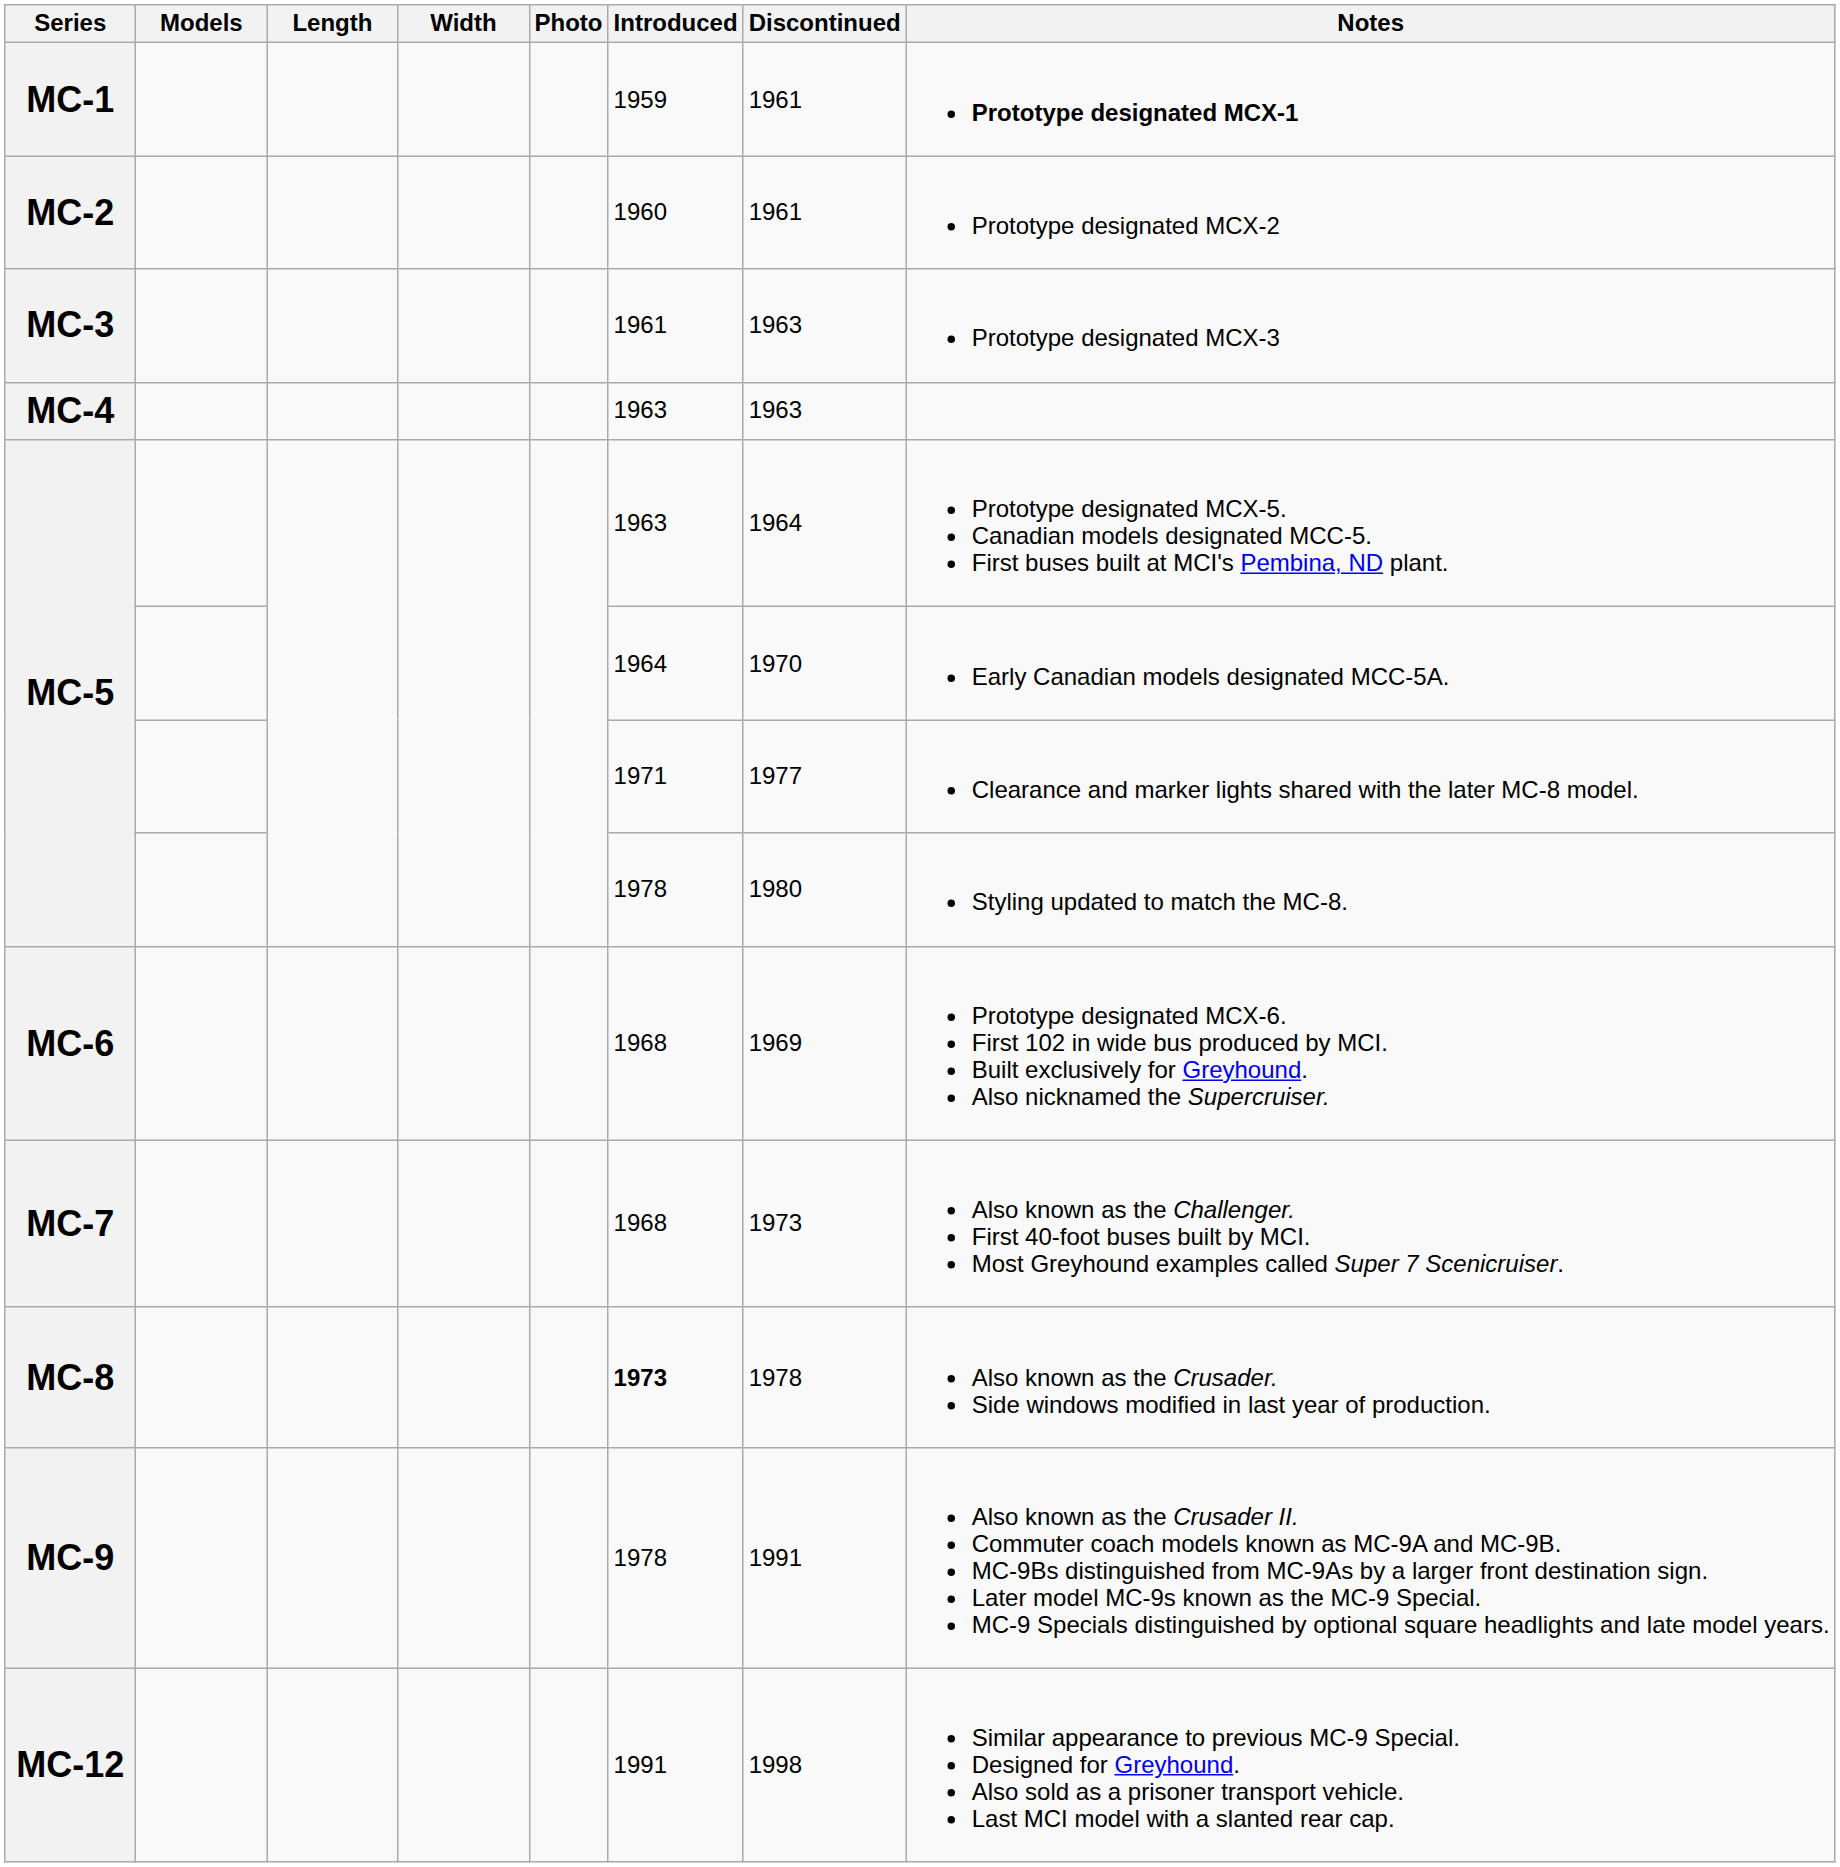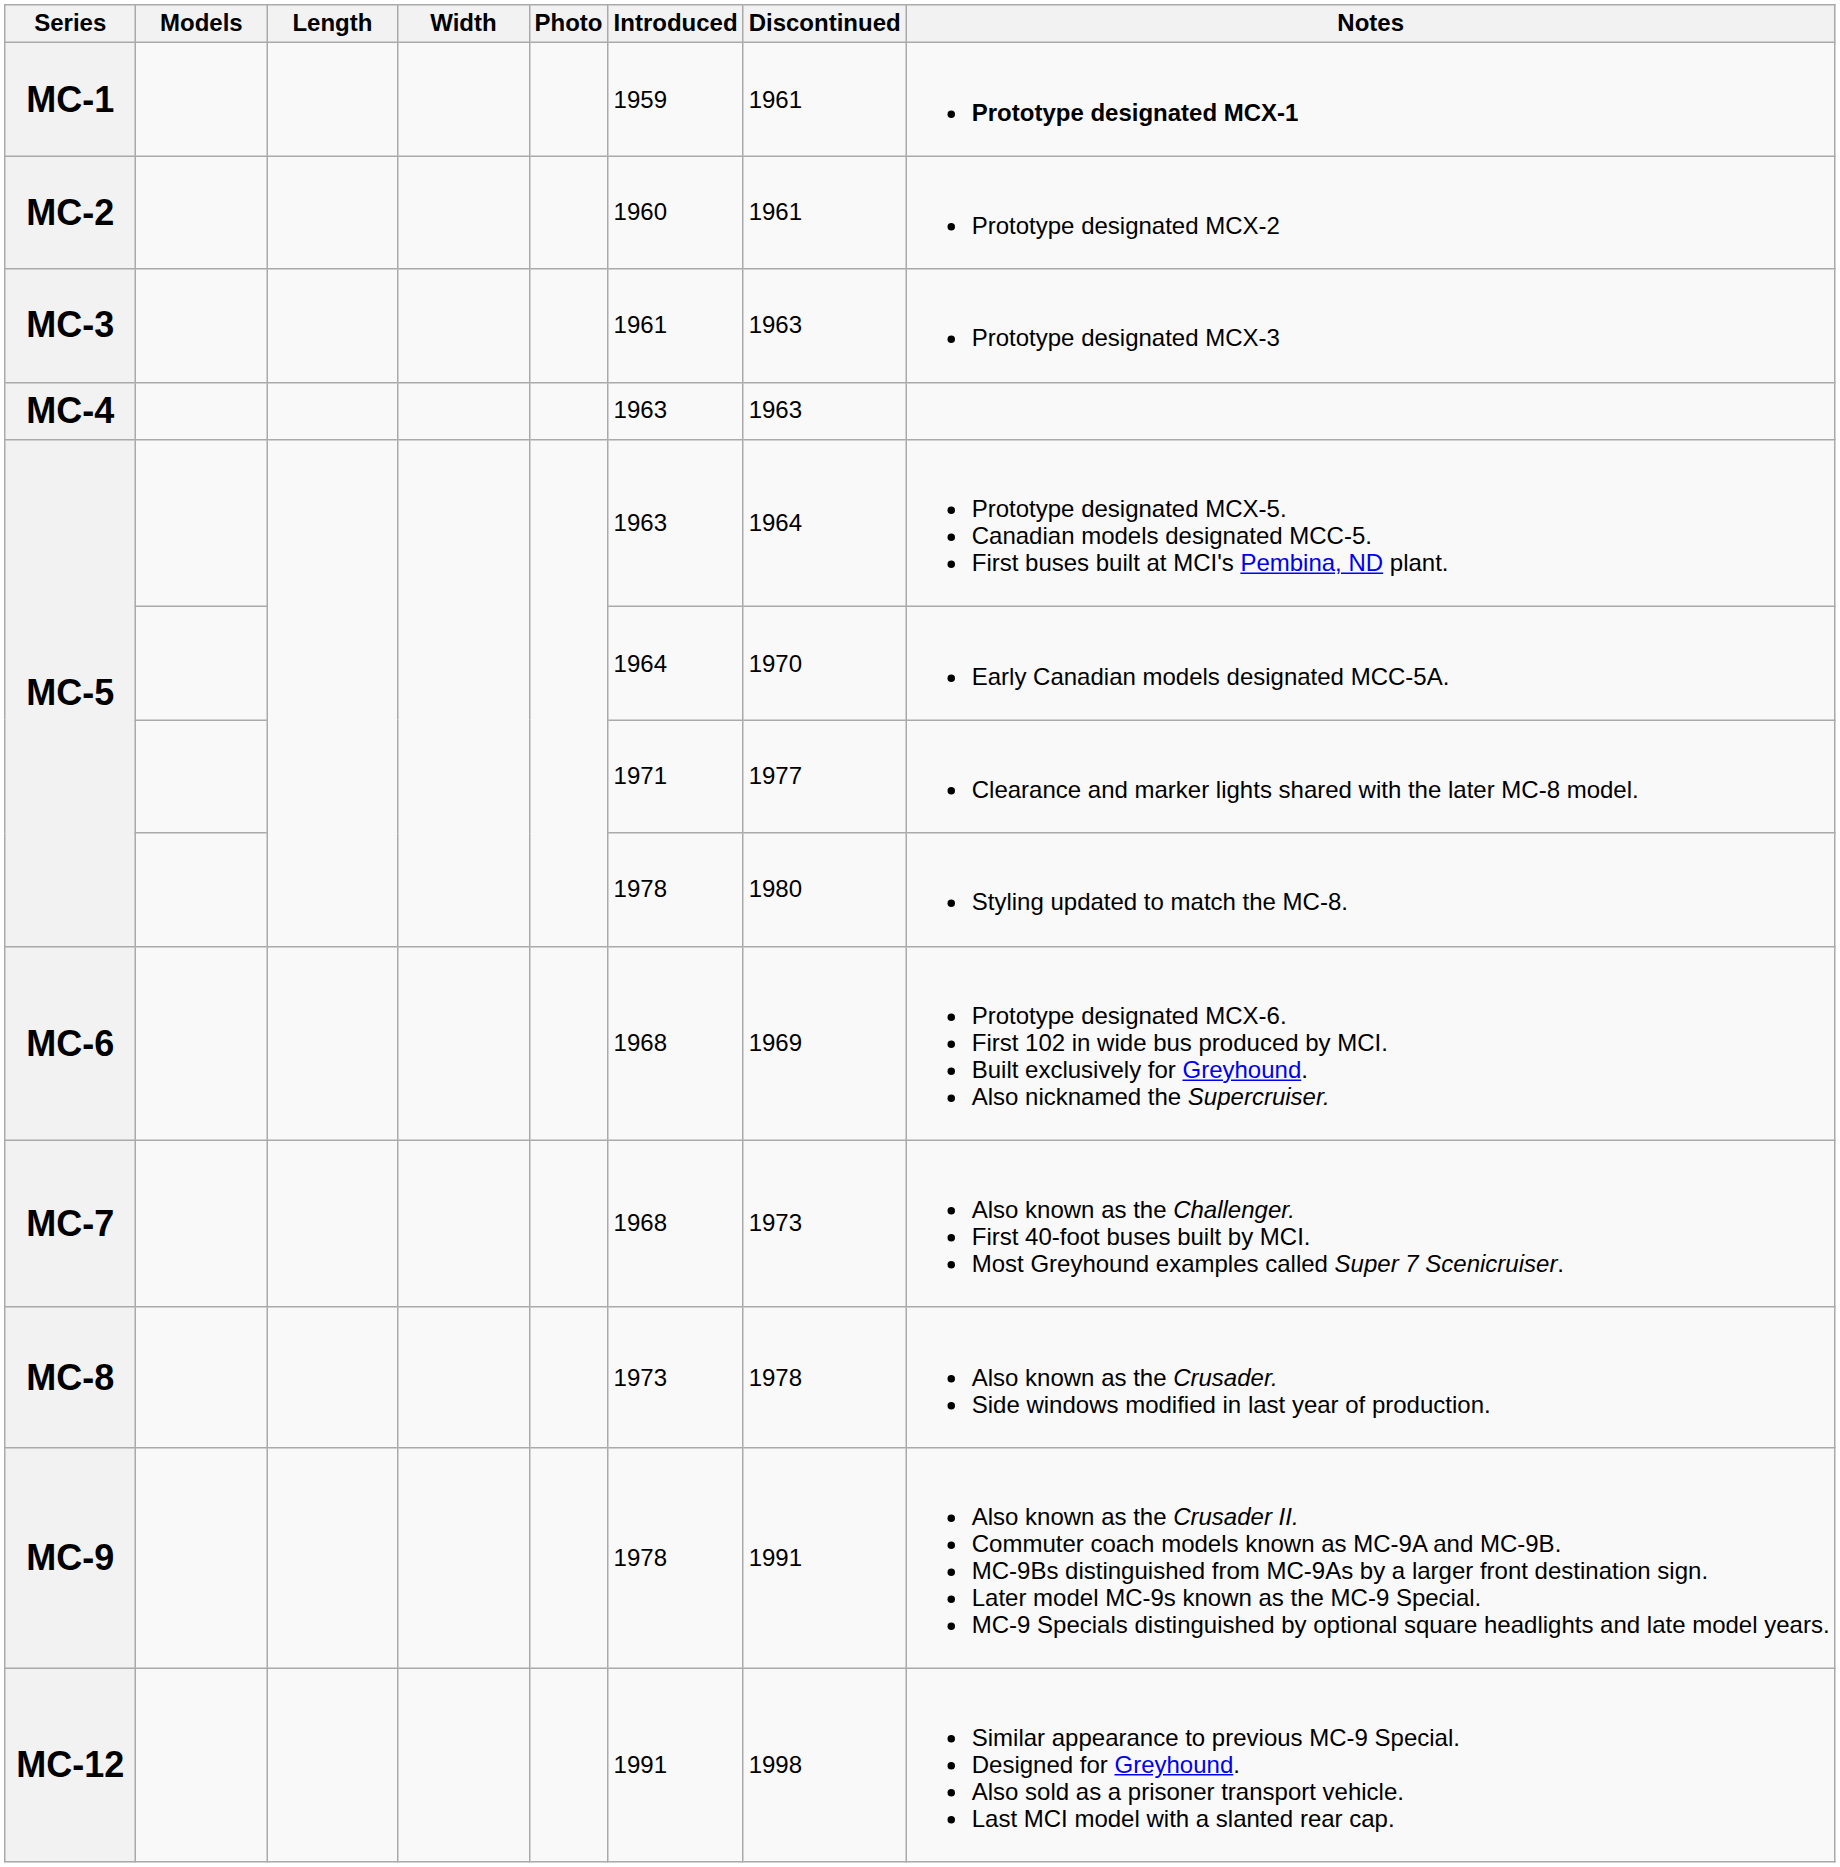(640, 1377) bold -> (640, 1377) normal
